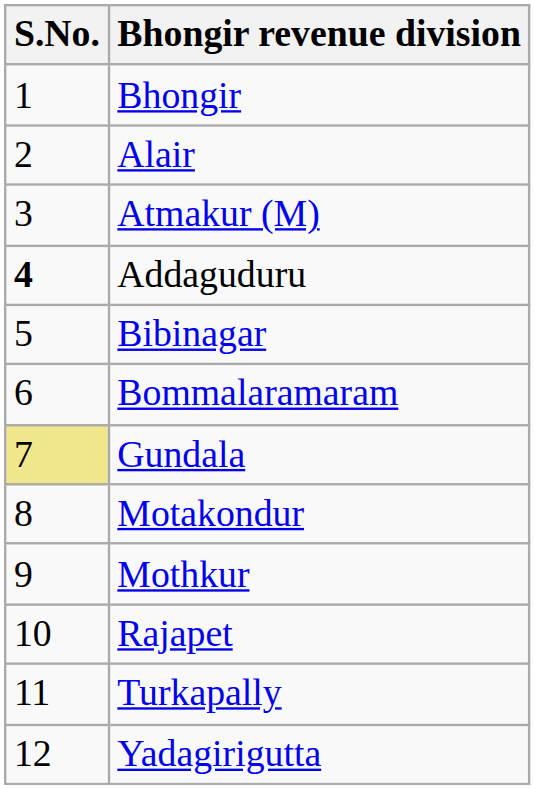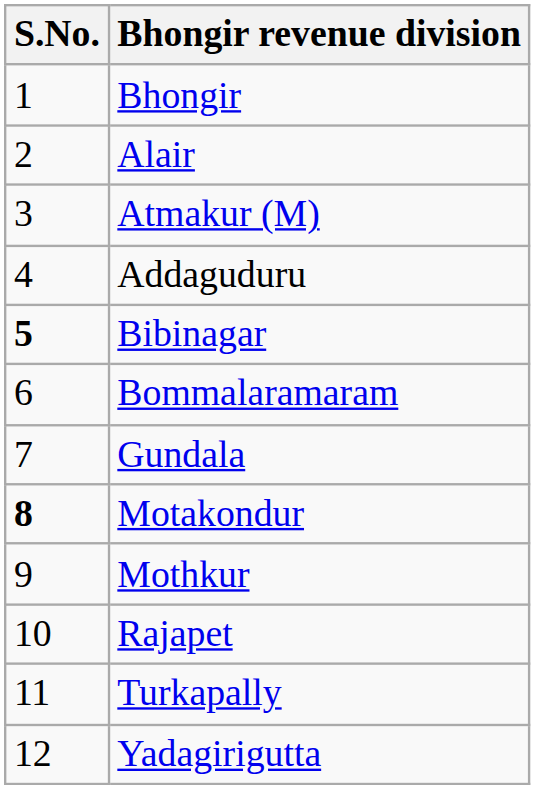(23, 273) bold -> (23, 273) normal
(23, 333) normal -> (23, 333) bold
(23, 453) khaki background -> (23, 453) no background
(23, 513) normal -> (23, 513) bold
